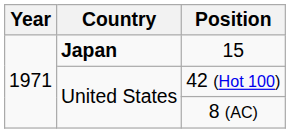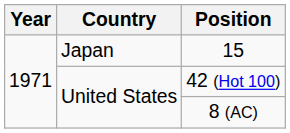(89, 50) bold -> (87, 50) normal
